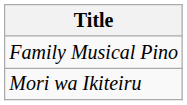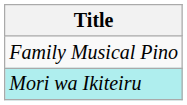(75, 83) no background -> (75, 83) paleturquoise background
